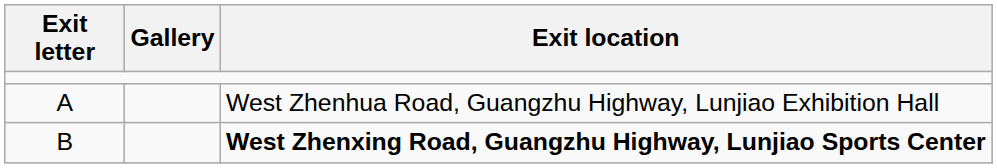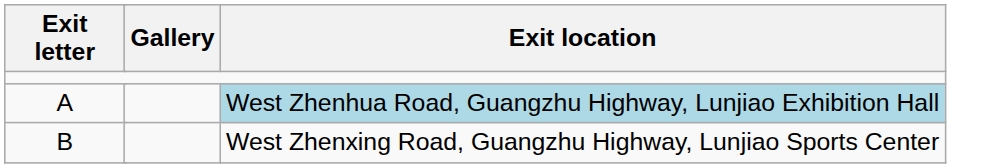(583, 102) no background -> (583, 102) lightblue background
(606, 142) bold -> (583, 142) normal
